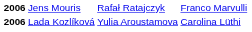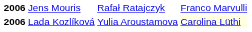(211, 21) no background -> (211, 21) lightyellow background
